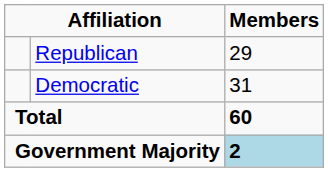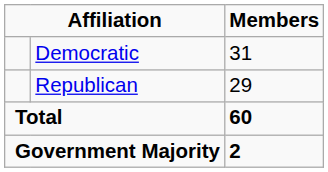rows swapped: (87, 85) <-> (87, 53)
(235, 150) lightblue background -> (235, 150) no background
